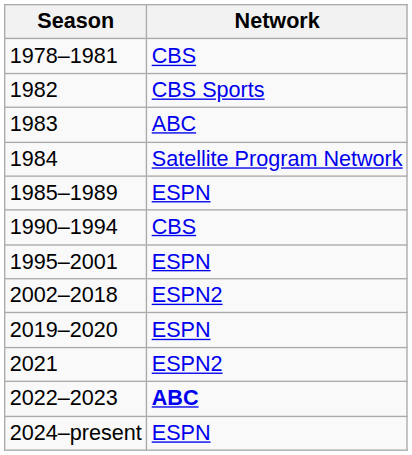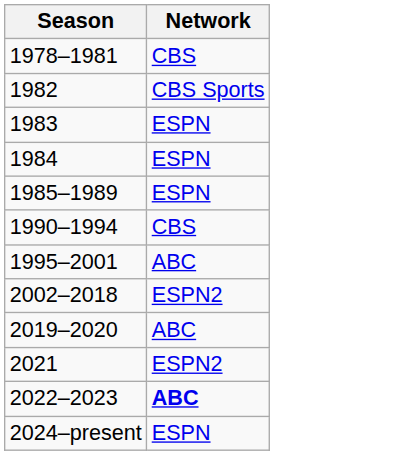(174, 124) ABC -> (181, 124) ESPN
(277, 158) Satellite Program Network -> (181, 158) ESPN
(181, 261) ESPN -> (174, 261) ABC
(181, 329) ESPN -> (174, 329) ABC
